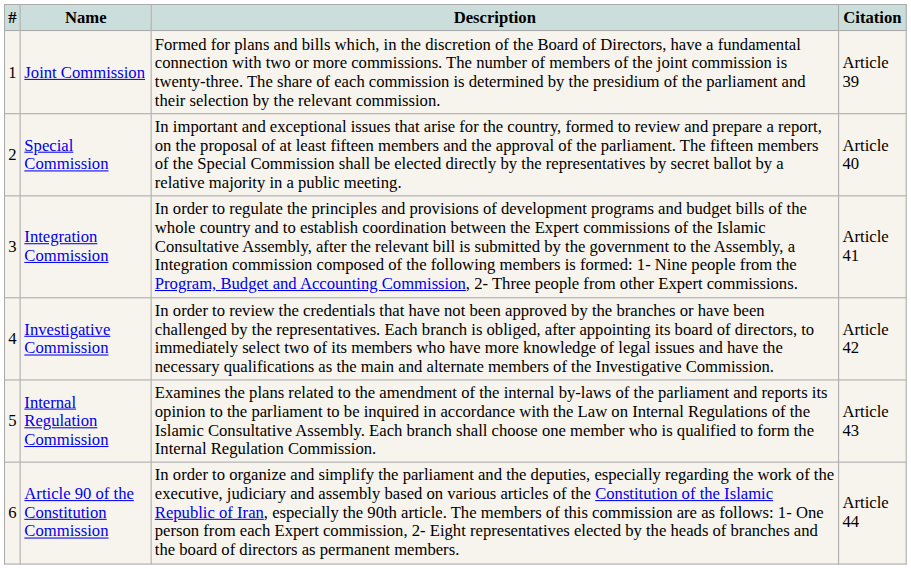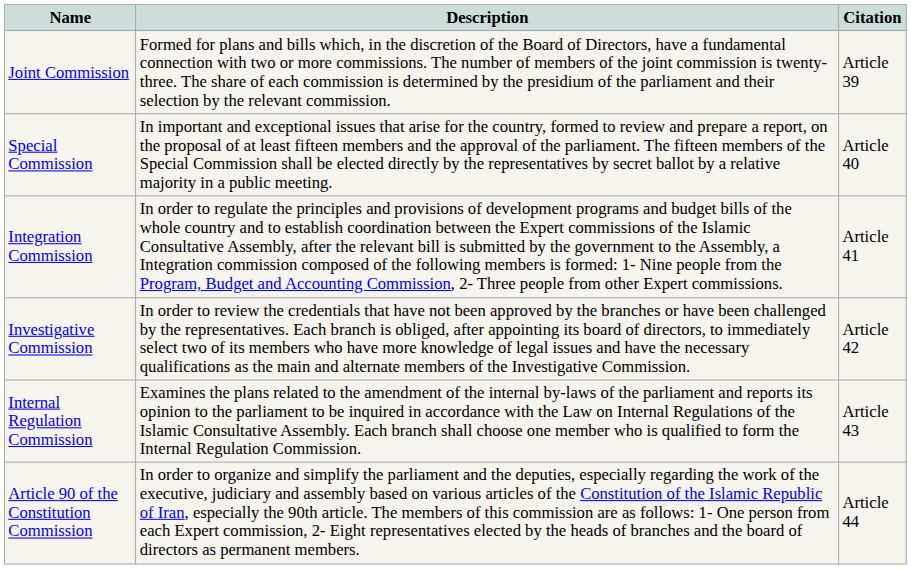- column: (13, 17)
